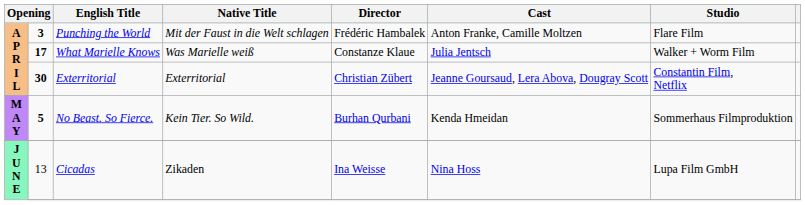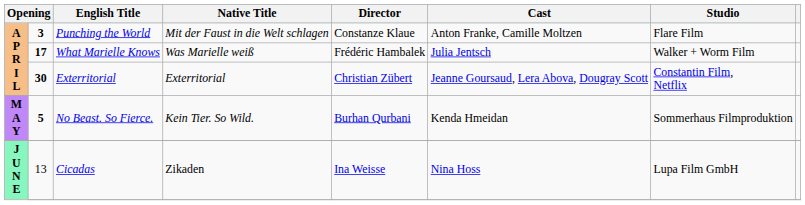(380, 32) Frédéric Hambalek -> (374, 32) Constanze Klaue
(374, 52) Constanze Klaue -> (380, 52) Frédéric Hambalek
